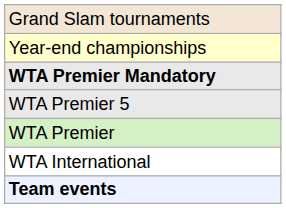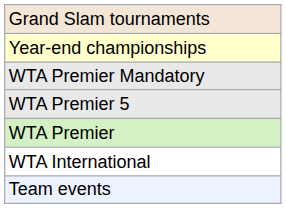(112, 76) bold -> (107, 76) normal
(63, 190) bold -> (60, 190) normal
